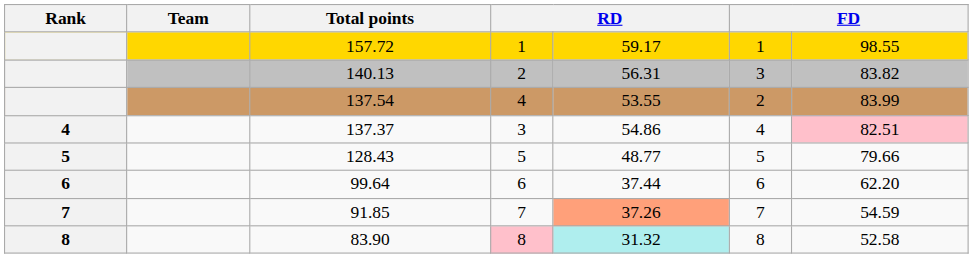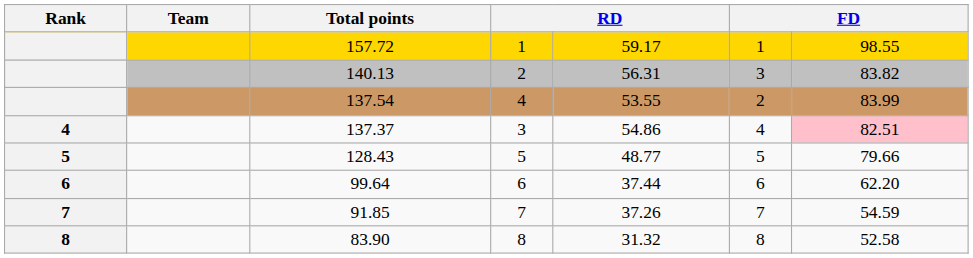(641, 211) lightsalmon background -> (641, 211) no background
(522, 239) pink background -> (522, 239) no background
(641, 239) paleturquoise background -> (641, 239) no background
